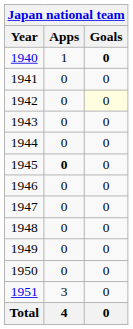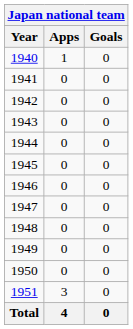(106, 57) bold -> (106, 57) normal
(106, 100) lightyellow background -> (106, 100) no background
(64, 164) bold -> (64, 164) normal
